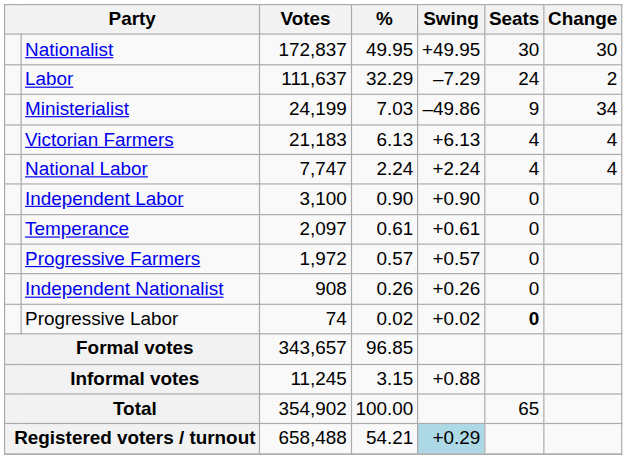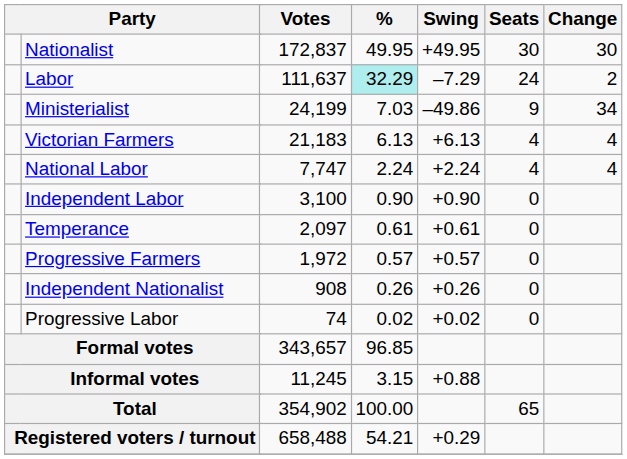(390, 79) no background -> (390, 79) paleturquoise background
(534, 318) bold -> (534, 318) normal
(456, 438) lightblue background -> (456, 438) no background
